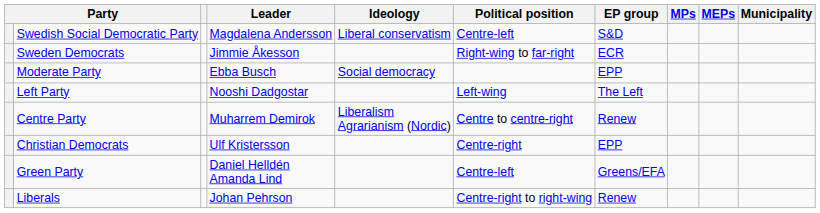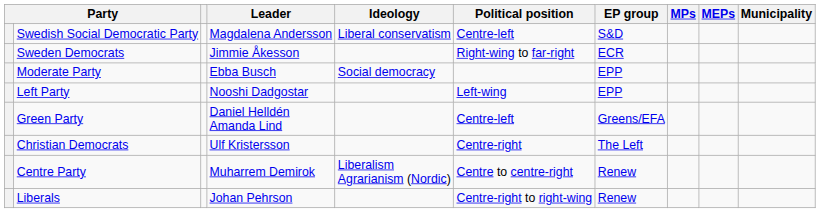(620, 92) The Left -> (610, 92) EPP
rows swapped: (51, 118) <-> (50, 171)
(610, 145) EPP -> (620, 145) The Left
